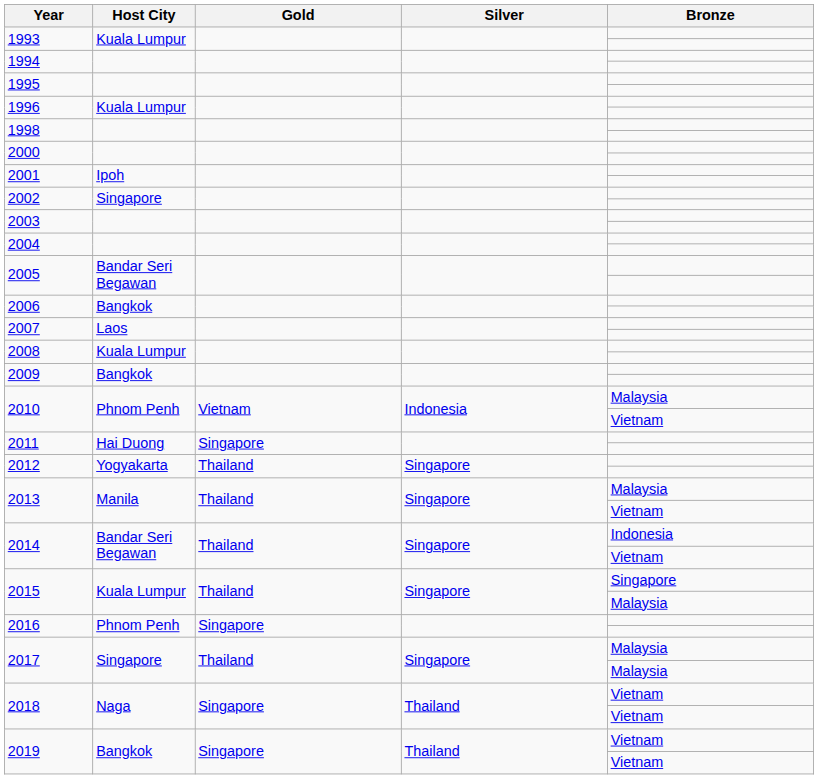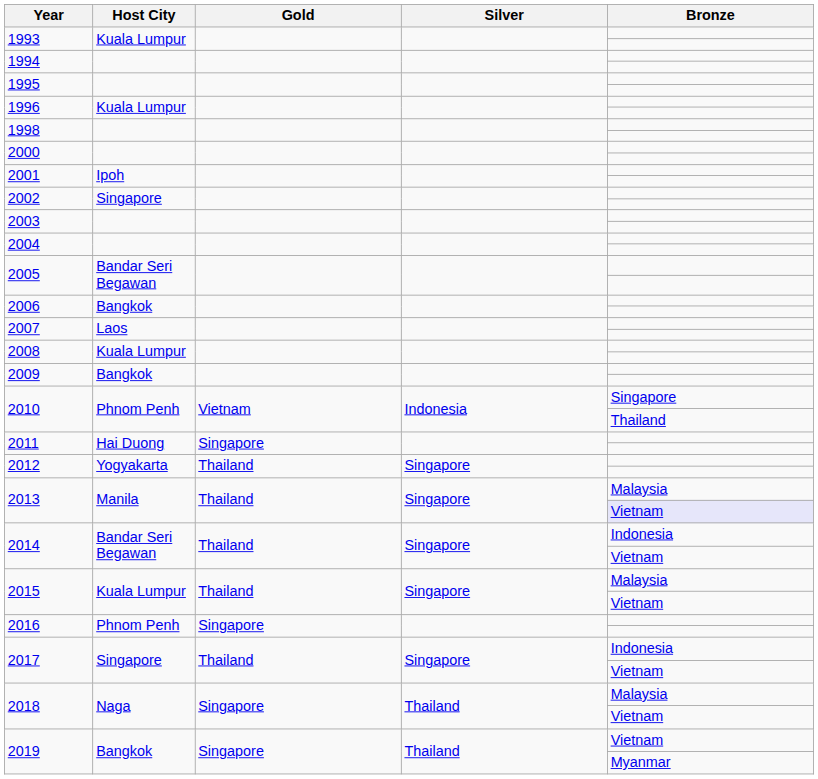(639, 397) Malaysia -> (643, 397) Singapore
(637, 420) Vietnam -> (638, 420) Thailand
(637, 511) no background -> (637, 511) lavender background
(643, 580) Singapore -> (639, 580) Malaysia
(639, 603) Malaysia -> (637, 603) Vietnam
(639, 648) Malaysia -> (642, 648) Indonesia
(639, 671) Malaysia -> (637, 671) Vietnam
(637, 694) Vietnam -> (639, 694) Malaysia
(637, 762) Vietnam -> (641, 762) Myanmar
